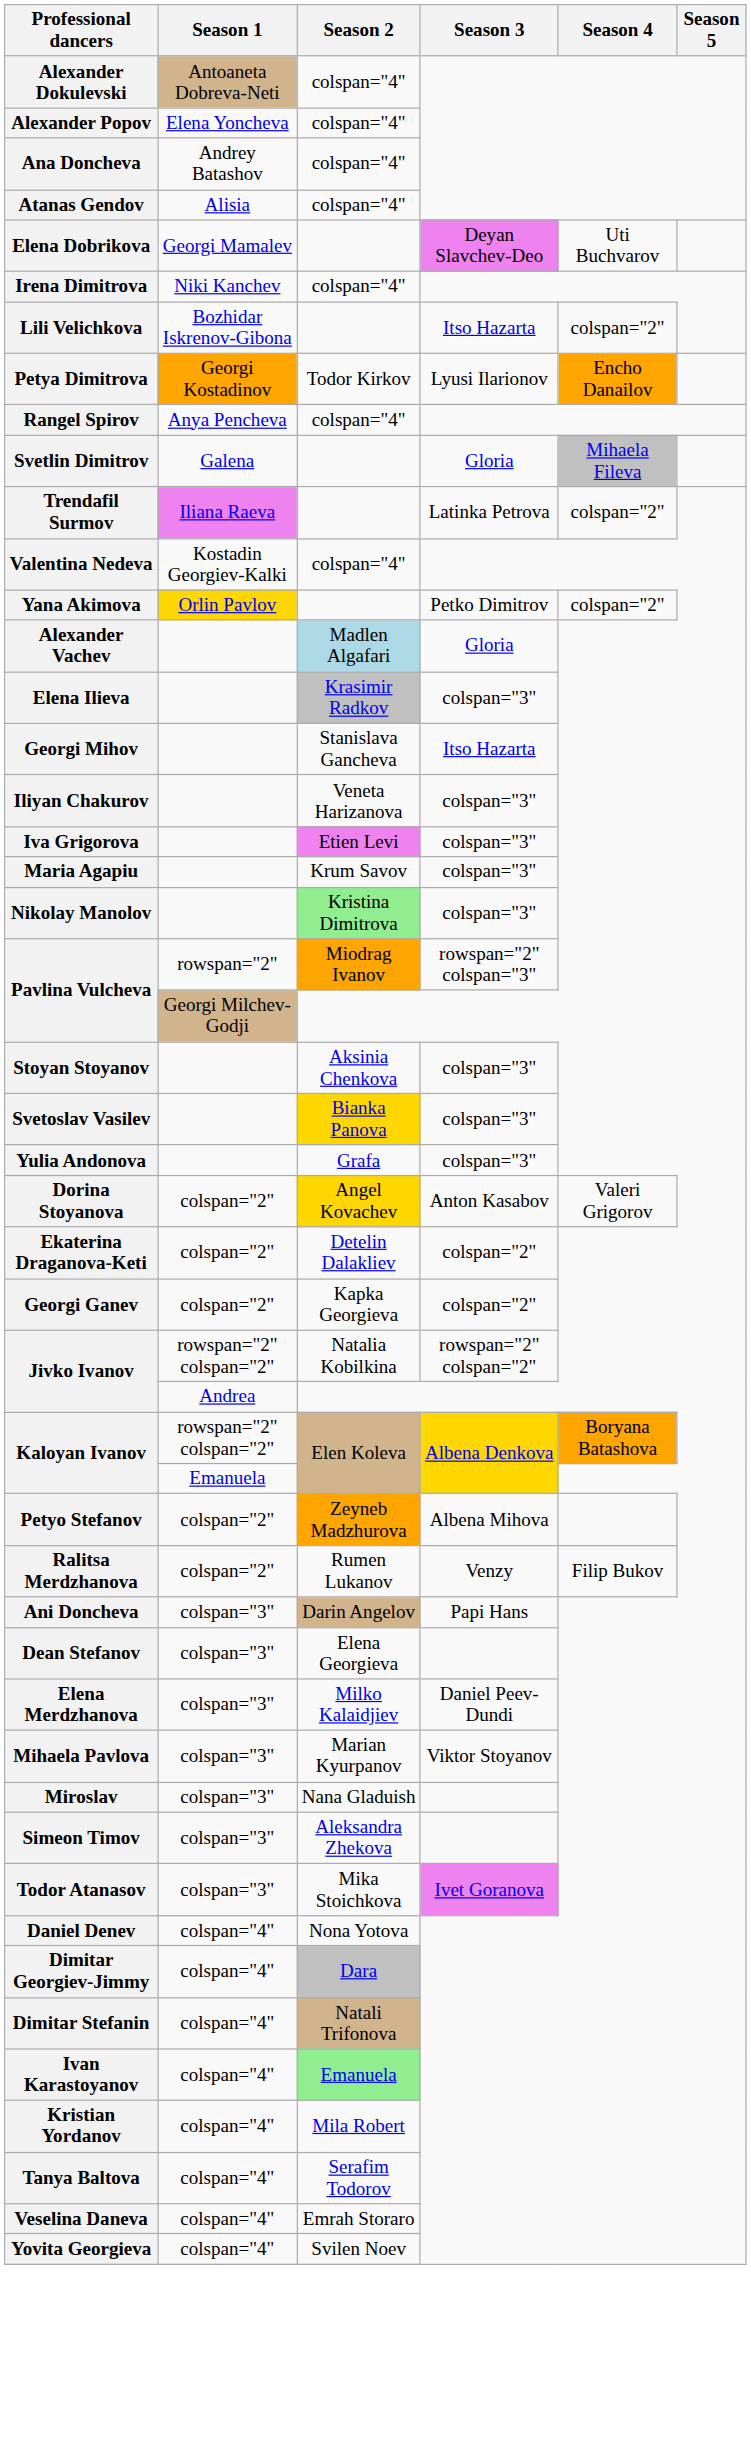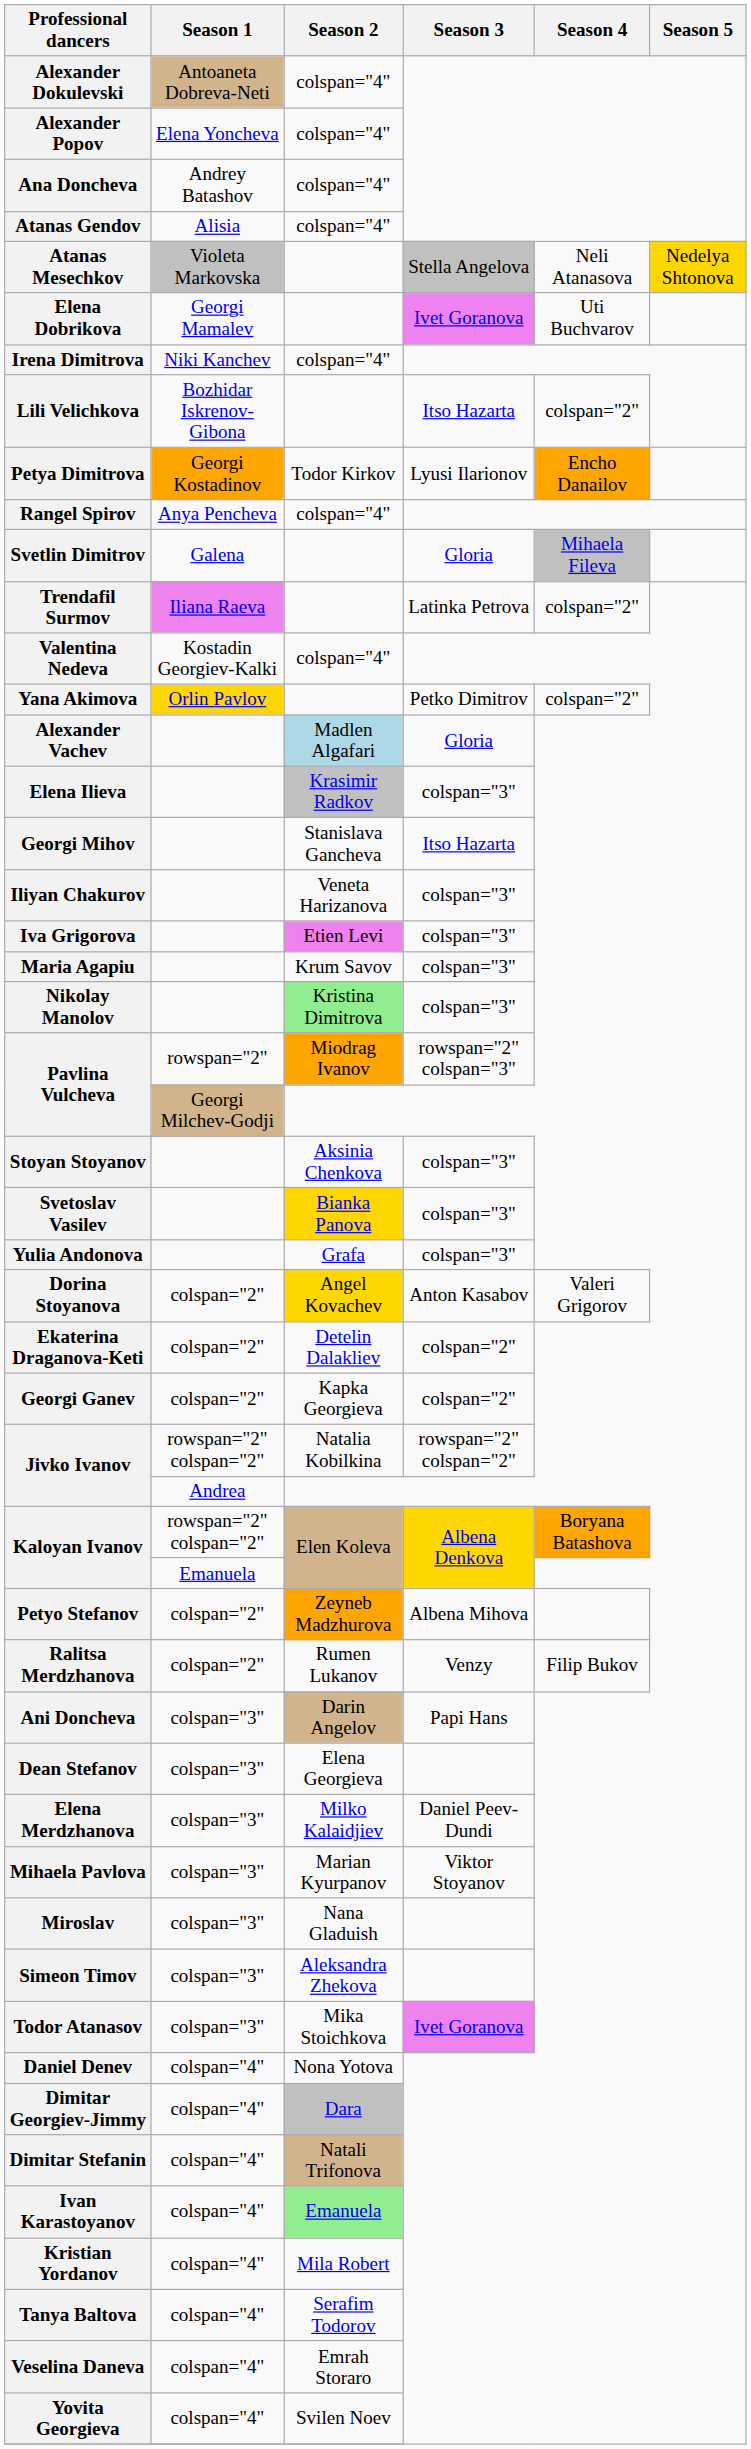+ row: (78, 266)
(489, 245) Deyan Slavchev-Deo -> (469, 318) Ivet Goranova
